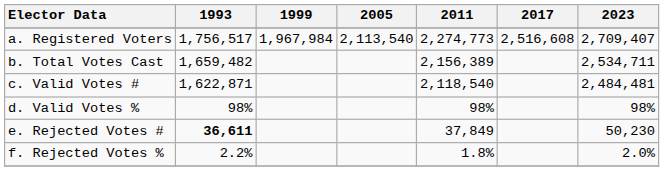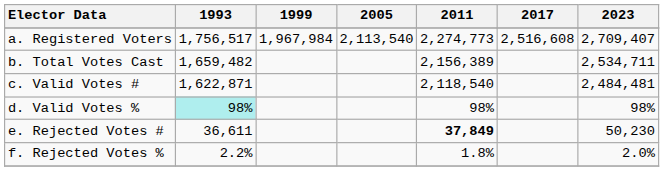(240, 108) no background -> (240, 108) paleturquoise background
(228, 131) bold -> (228, 131) normal
(469, 131) normal -> (469, 131) bold
